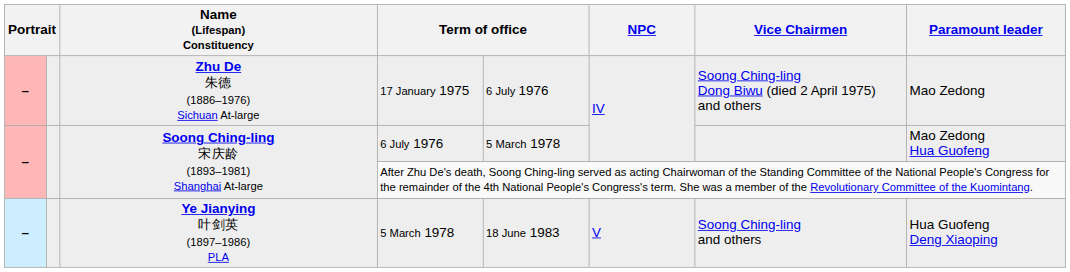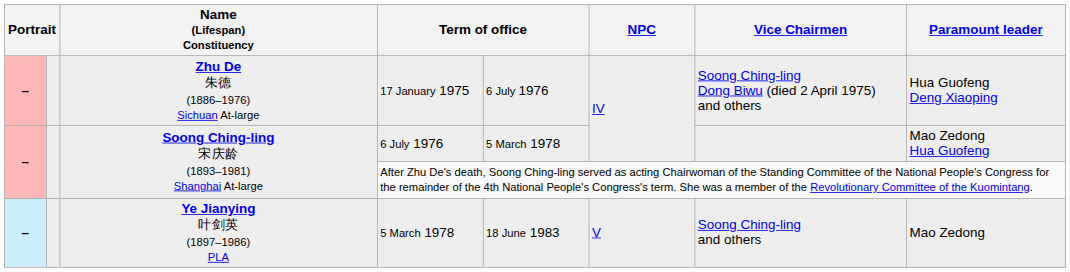(947, 90) Mao Zedong -> (954, 90) Hua Guofeng Deng Xiaoping
(954, 232) Hua Guofeng Deng Xiaoping -> (947, 232) Mao Zedong
